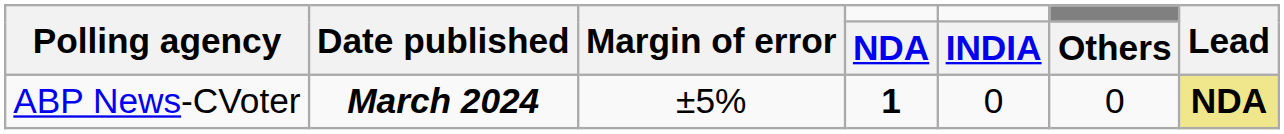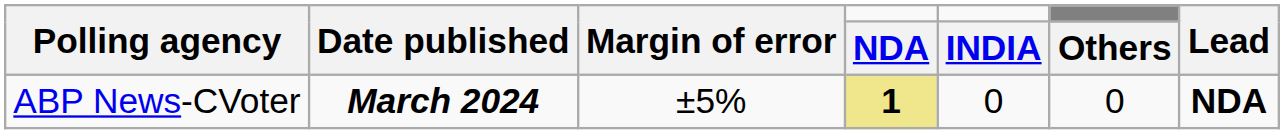(891, 101) no background -> (891, 101) khaki background
(1229, 101) khaki background -> (1229, 101) no background
